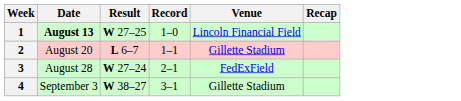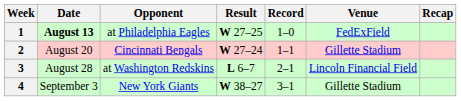+ column: (158, 13)
(247, 31) Lincoln Financial Field -> (363, 31) FedExField
(125, 50) L 6–7 -> (241, 50) W 27–24
(125, 68) W 27–24 -> (241, 68) L 6–7
(247, 68) FedExField -> (363, 68) Lincoln Financial Field
